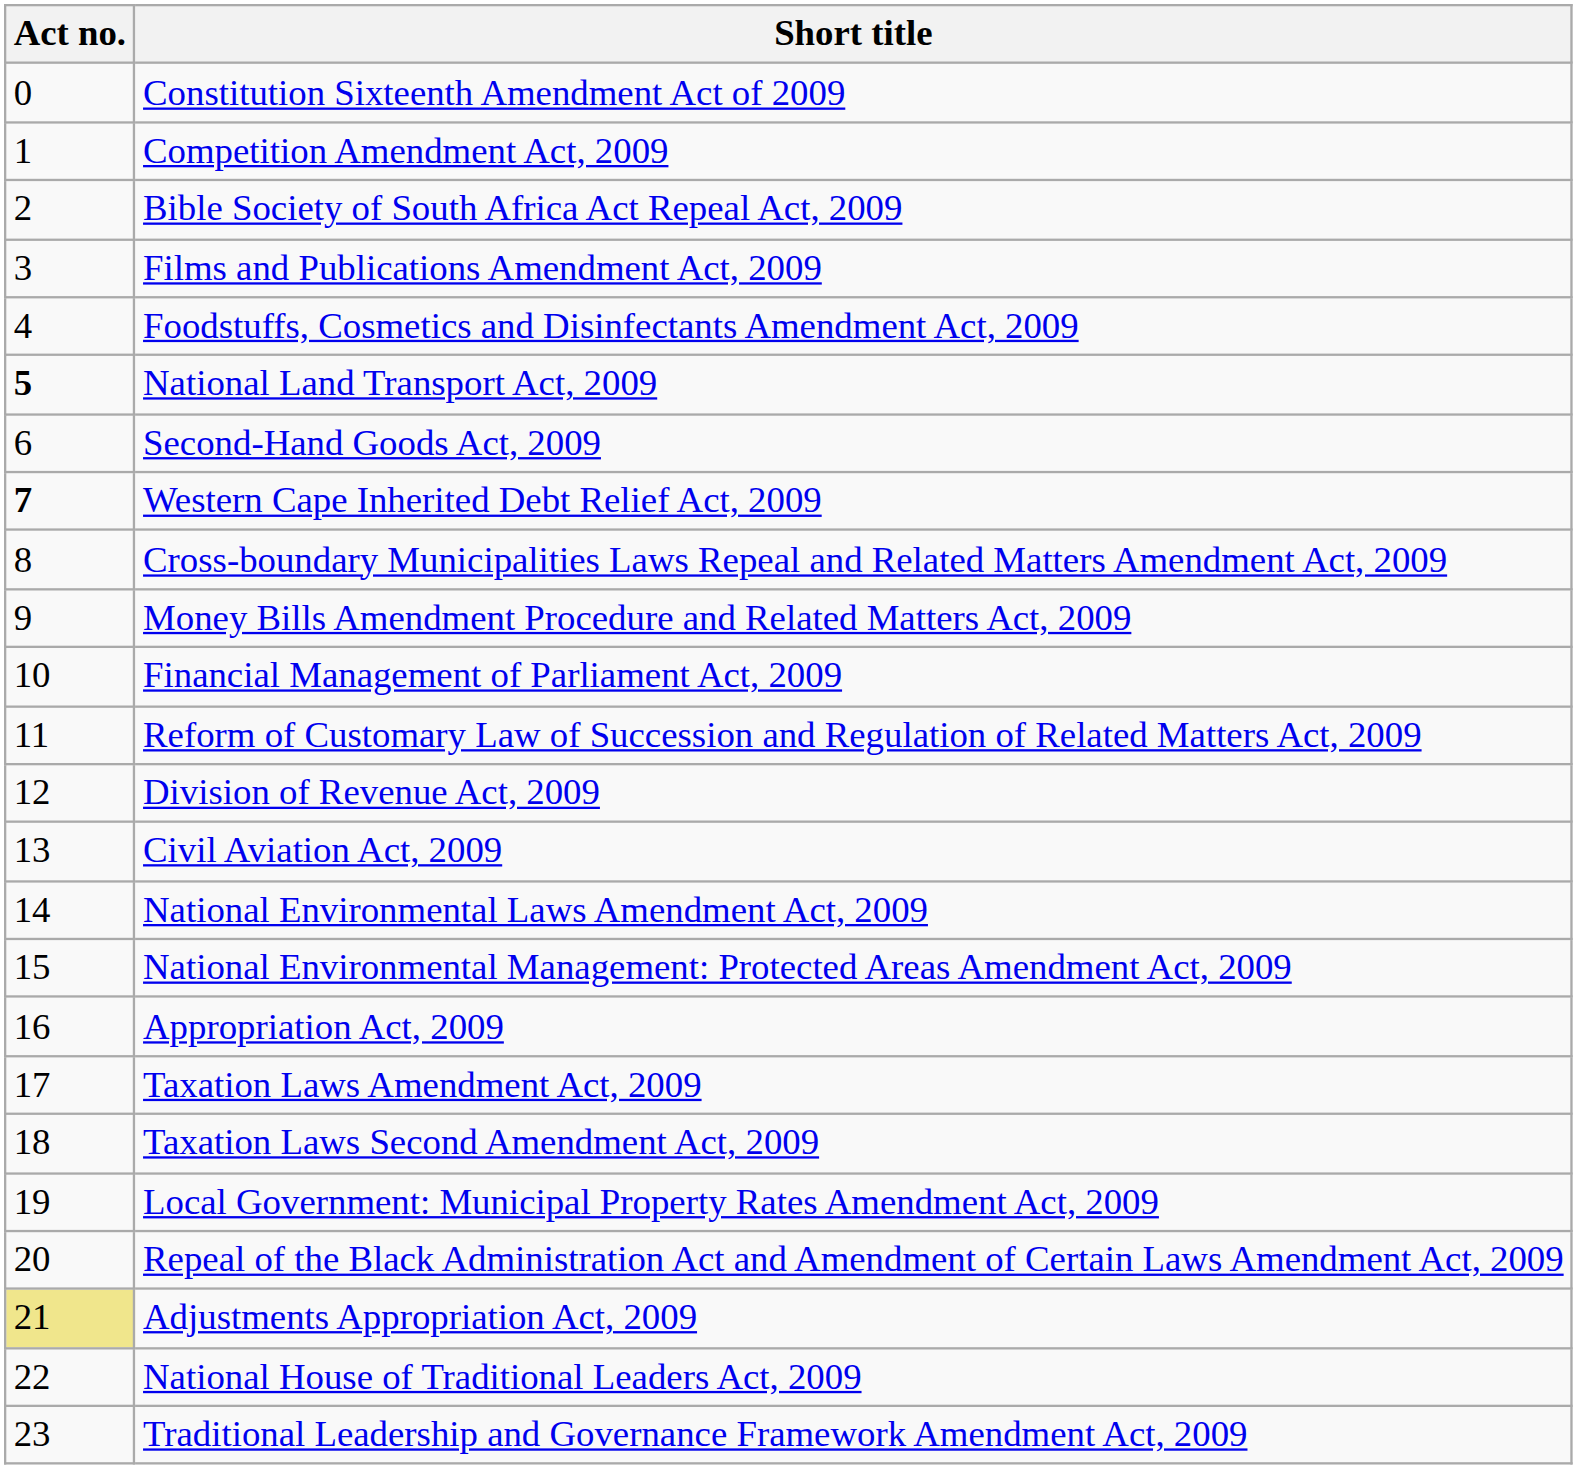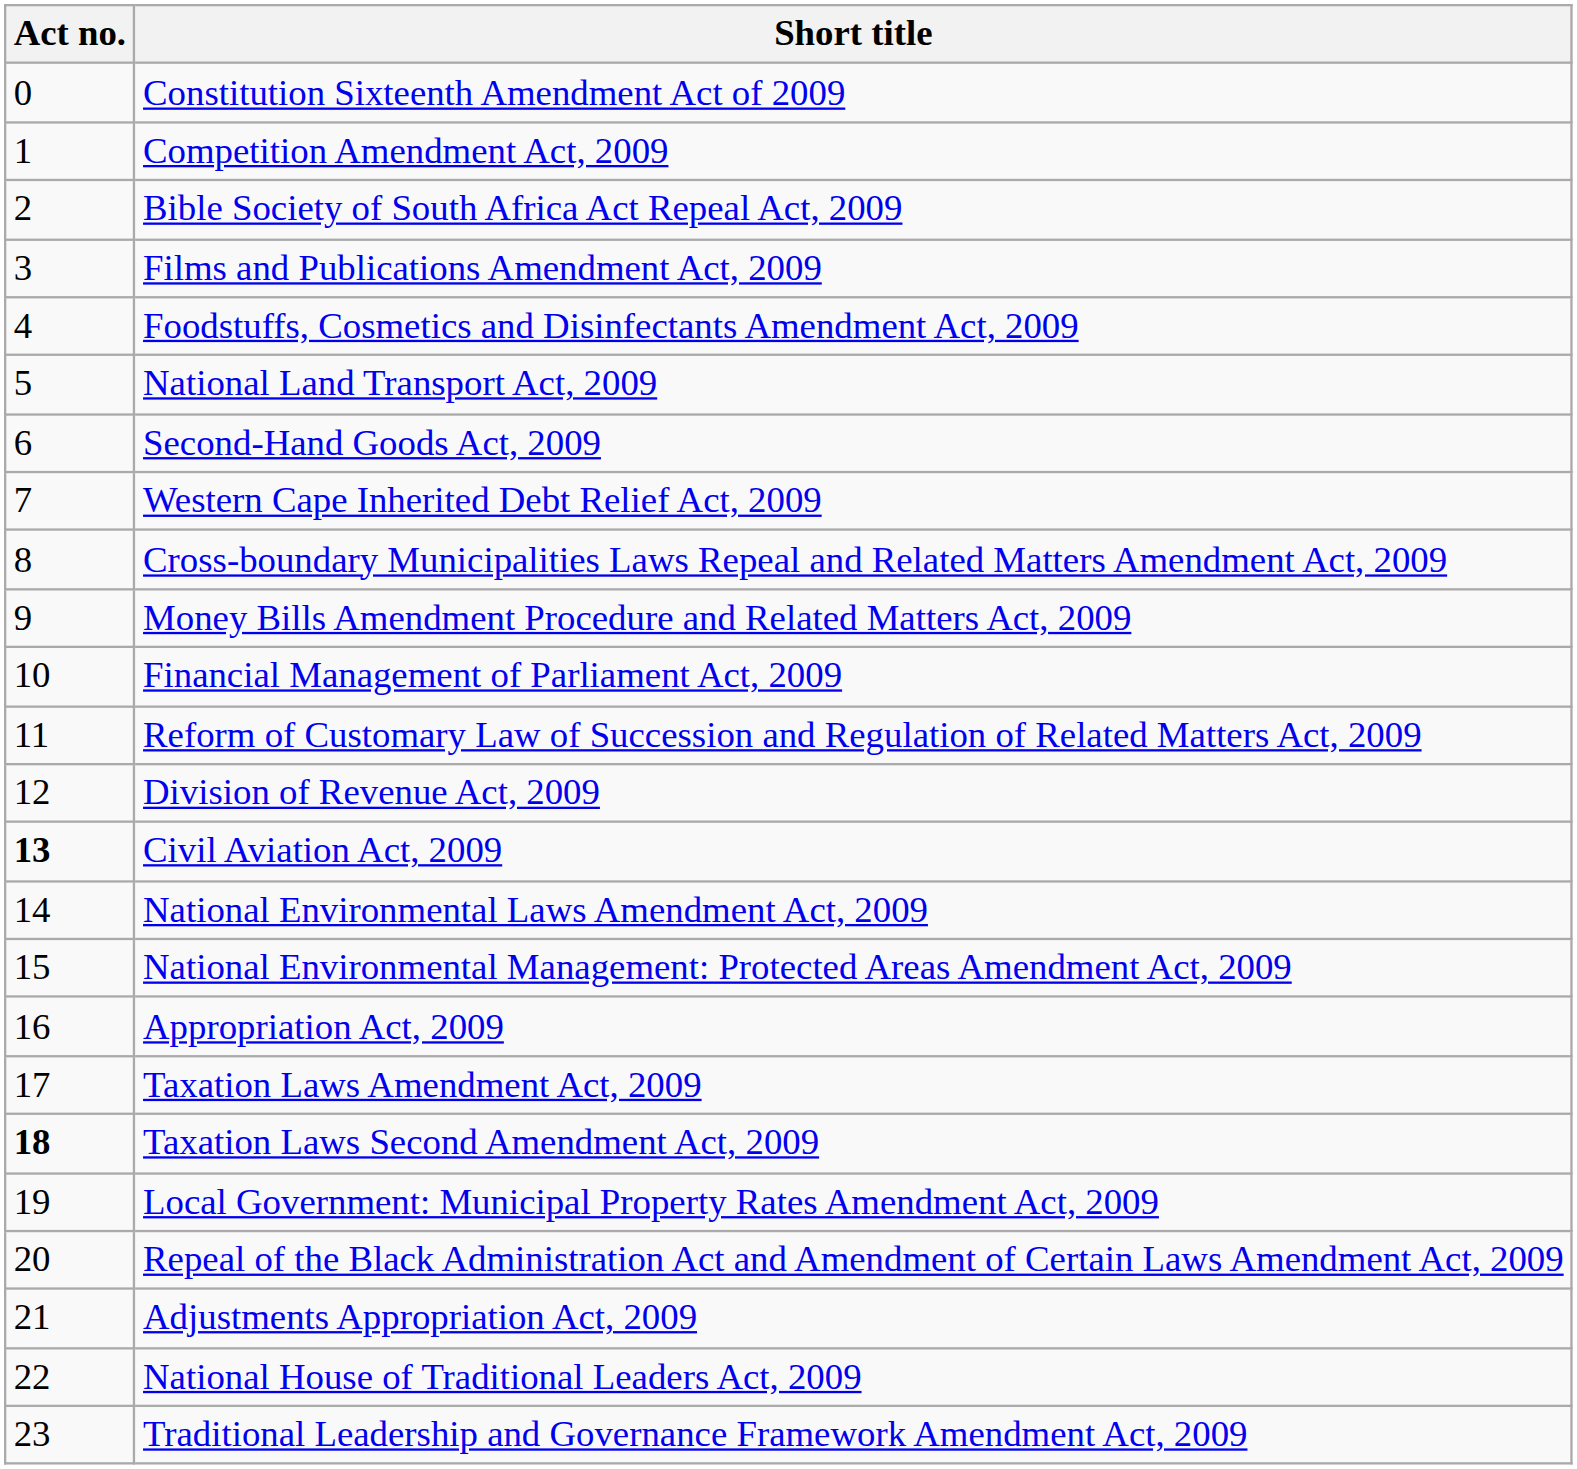(23, 383) bold -> (23, 383) normal
(23, 500) bold -> (23, 500) normal
(32, 850) normal -> (32, 850) bold
(32, 1142) normal -> (32, 1142) bold
(32, 1317) khaki background -> (32, 1317) no background
